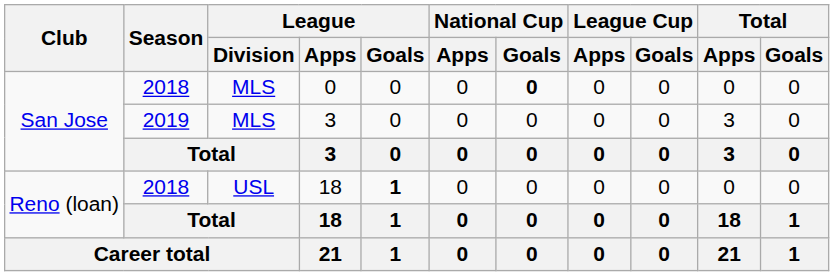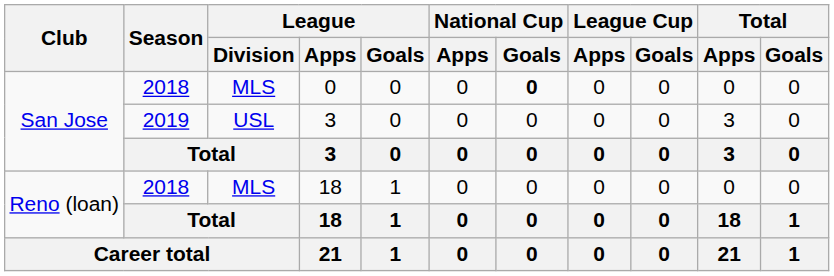(254, 120) MLS -> (254, 120) USL
(254, 187) USL -> (254, 187) MLS
(395, 187) bold -> (395, 187) normal
